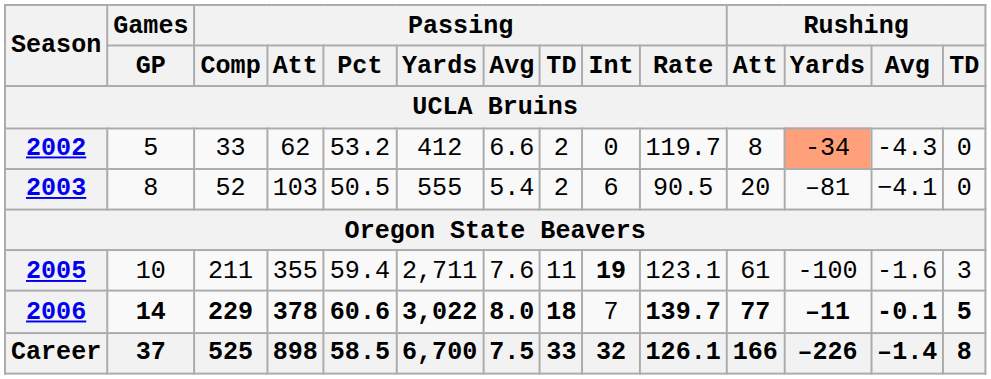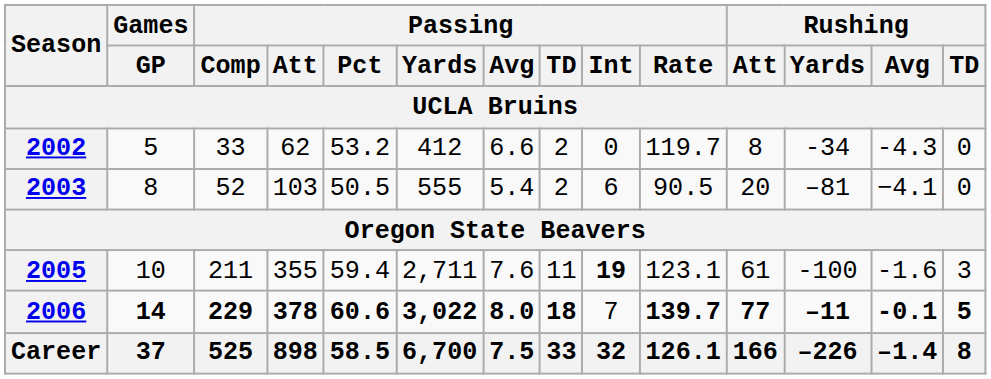(828, 148) lightsalmon background -> (828, 148) no background
